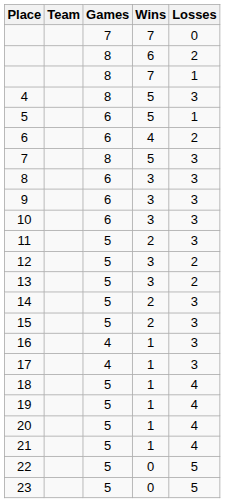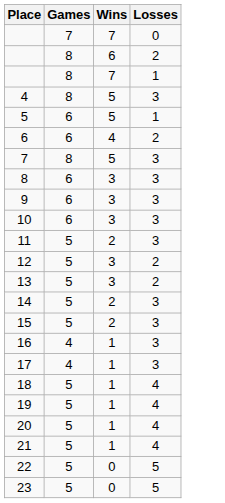- column: (64, 14)
